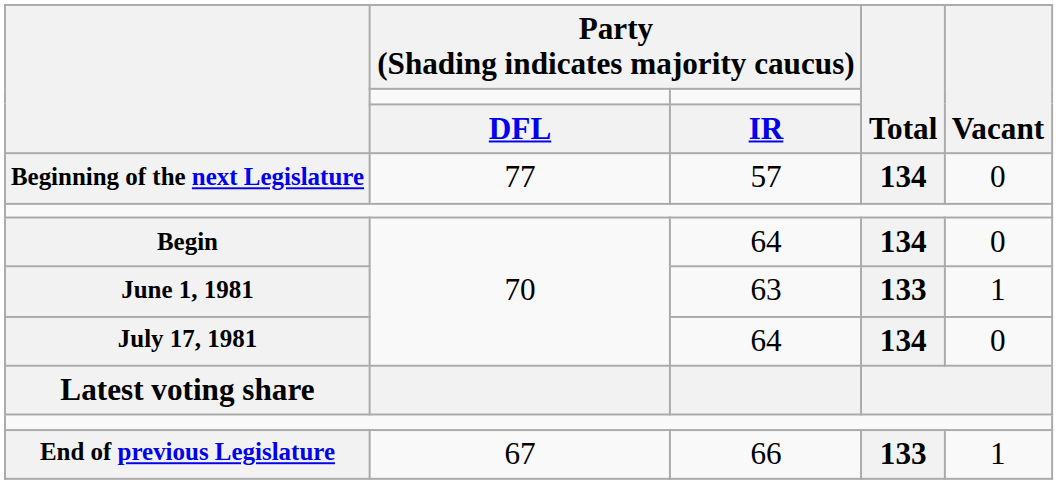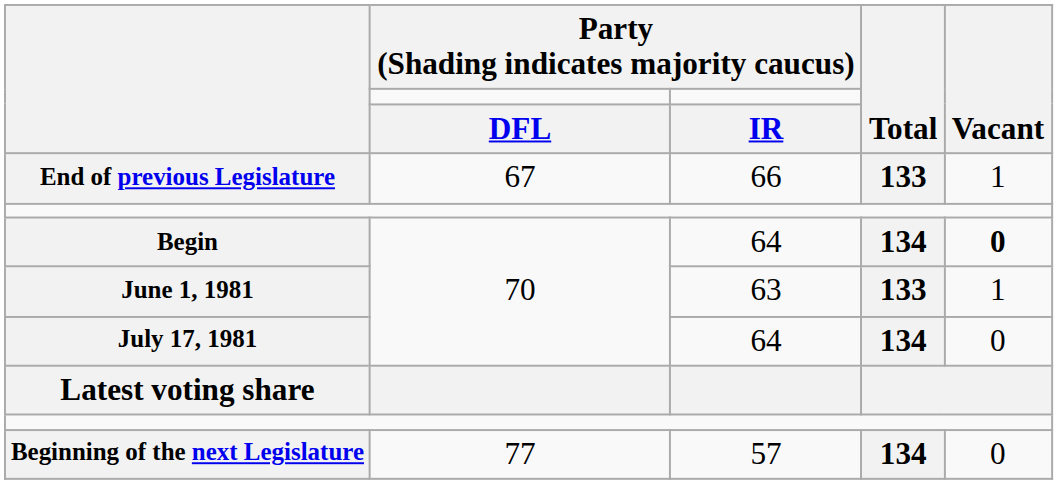rows swapped: (187, 453) <-> (187, 177)
(998, 241) normal -> (998, 241) bold
